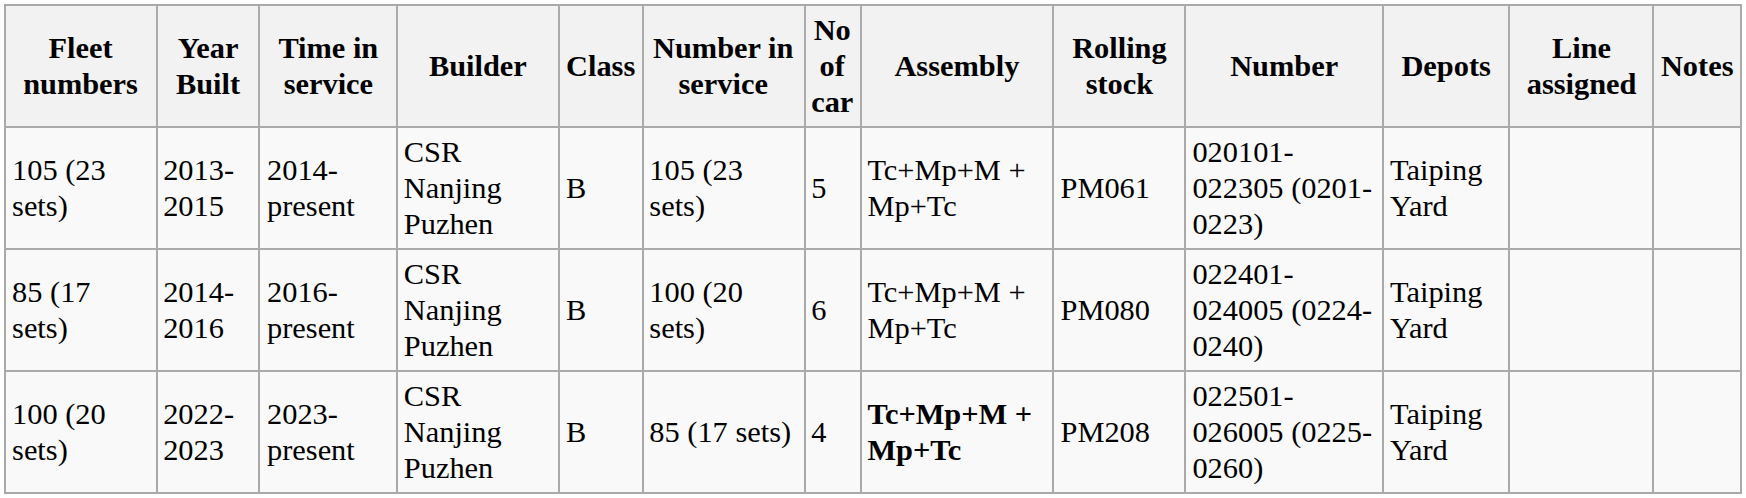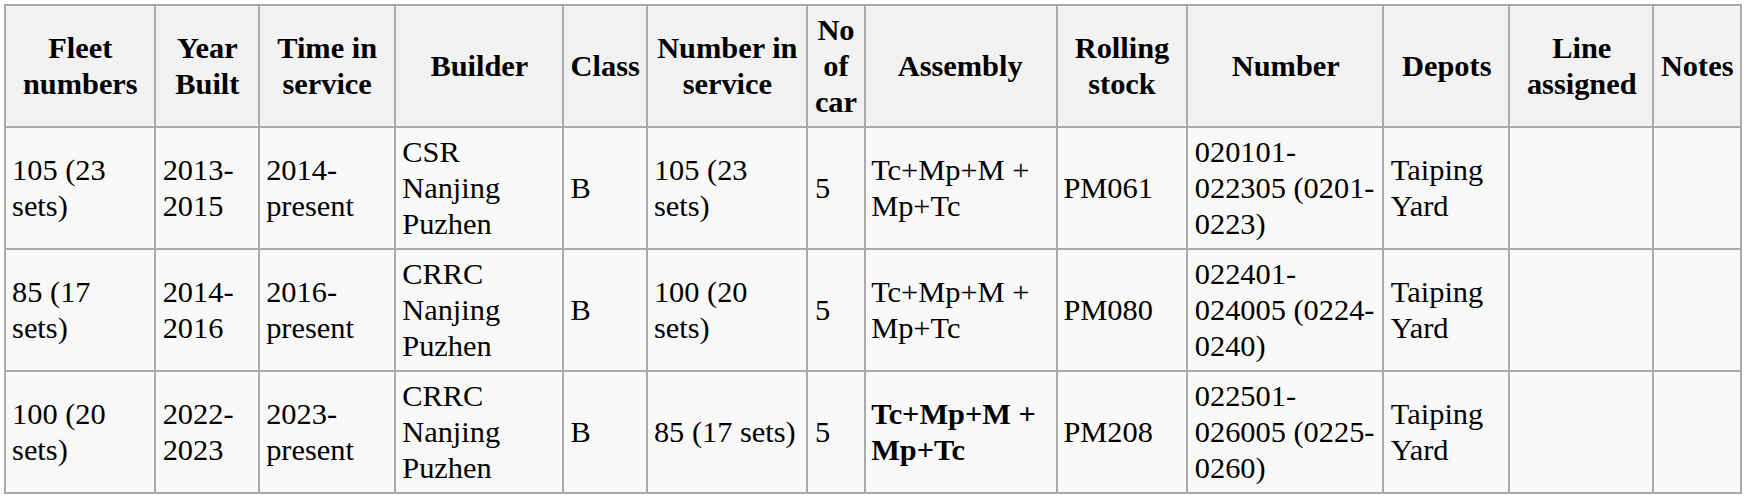(453, 310) CSR Nanjing Puzhen -> (451, 310) CRRC Nanjing Puzhen
(819, 310) 6 -> (822, 310) 5
(453, 432) CSR Nanjing Puzhen -> (451, 432) CRRC Nanjing Puzhen
(819, 432) 4 -> (822, 432) 5
